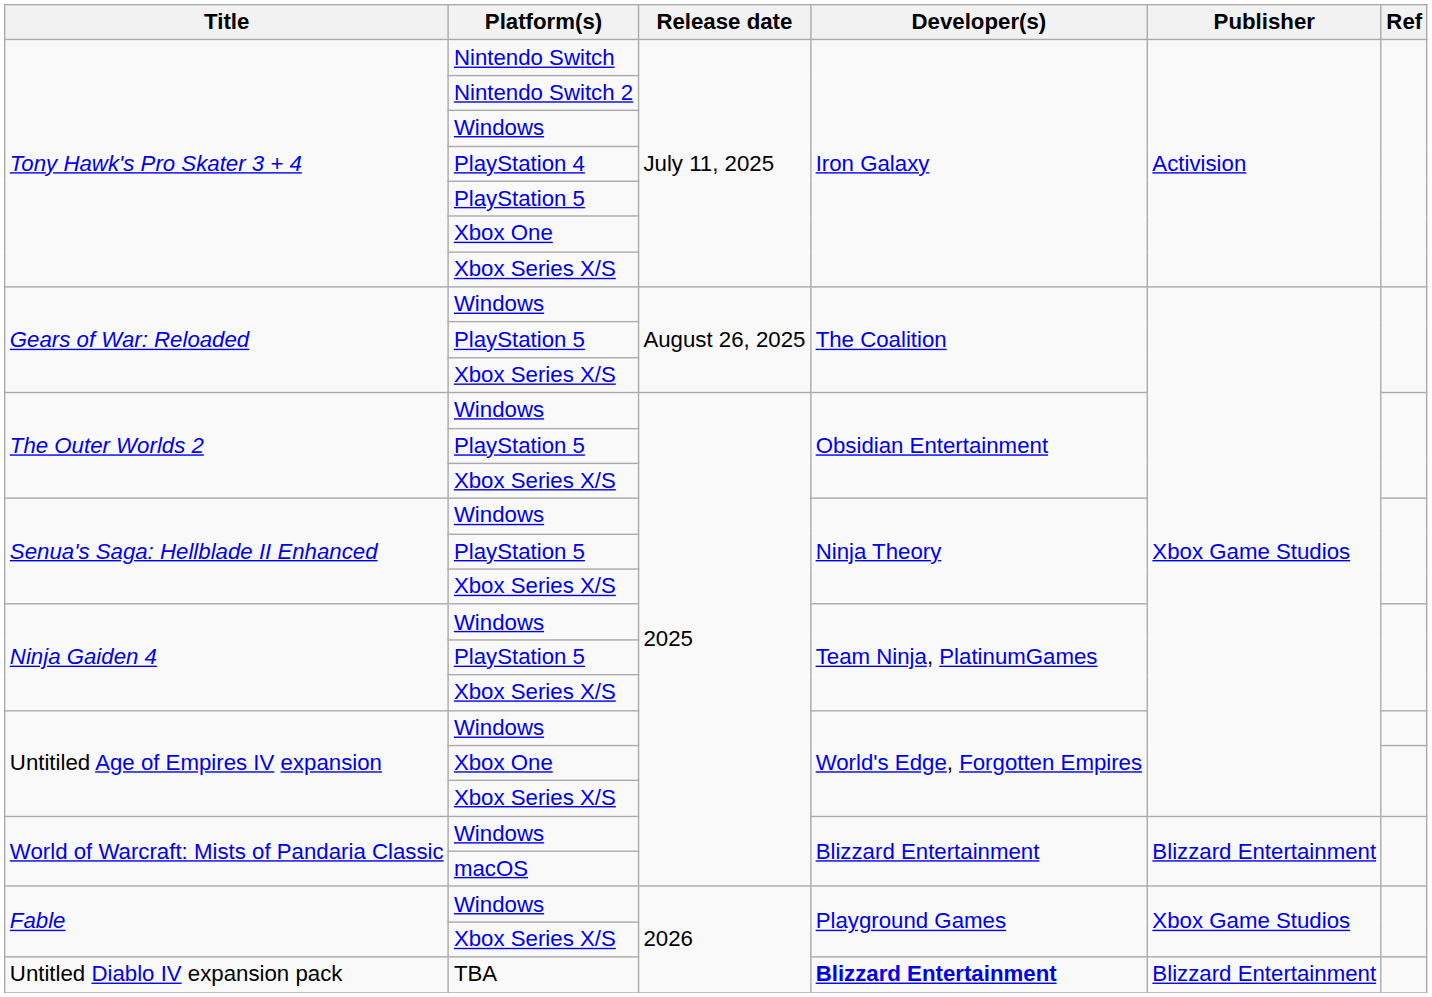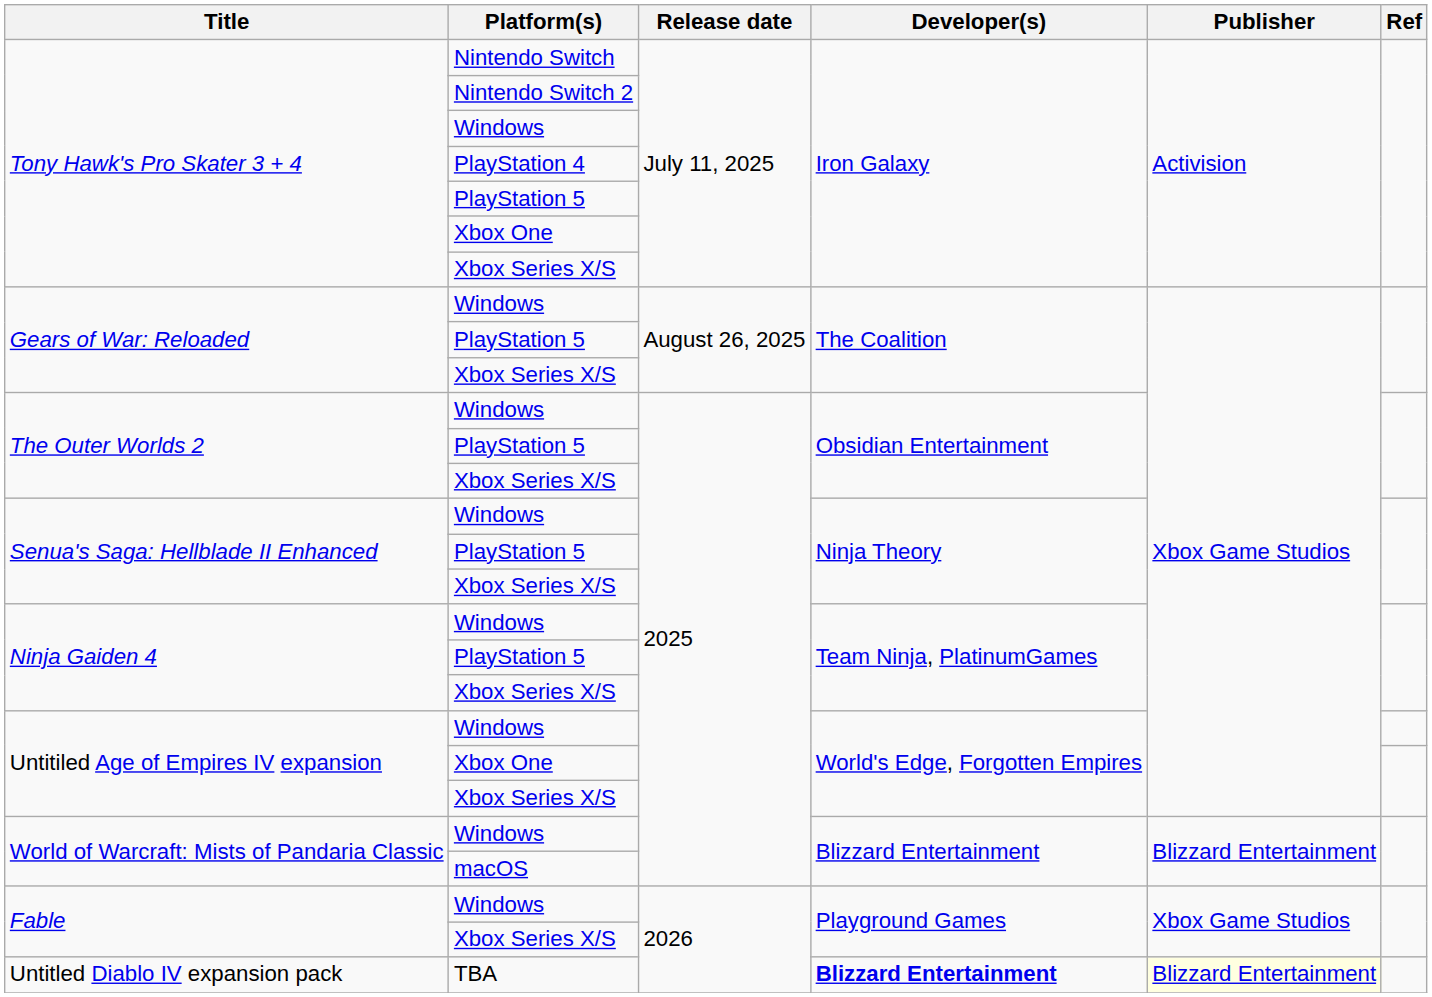(1264, 974) no background -> (1264, 974) lightyellow background
